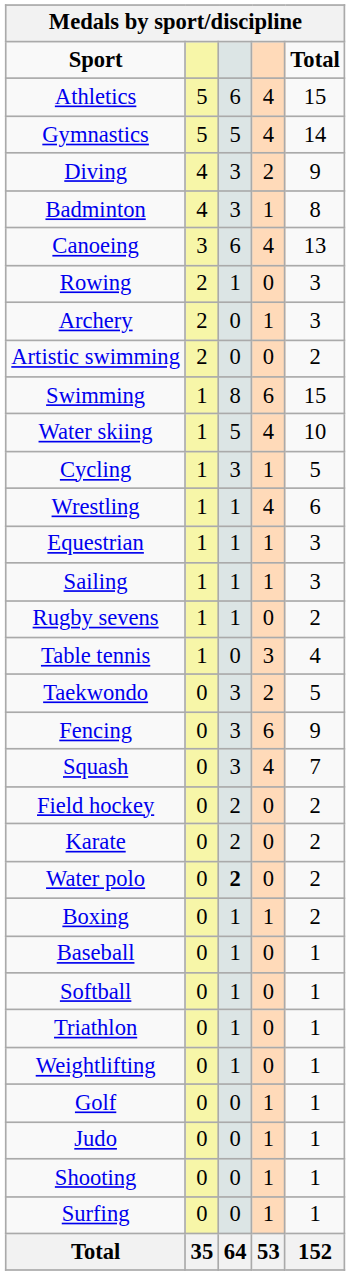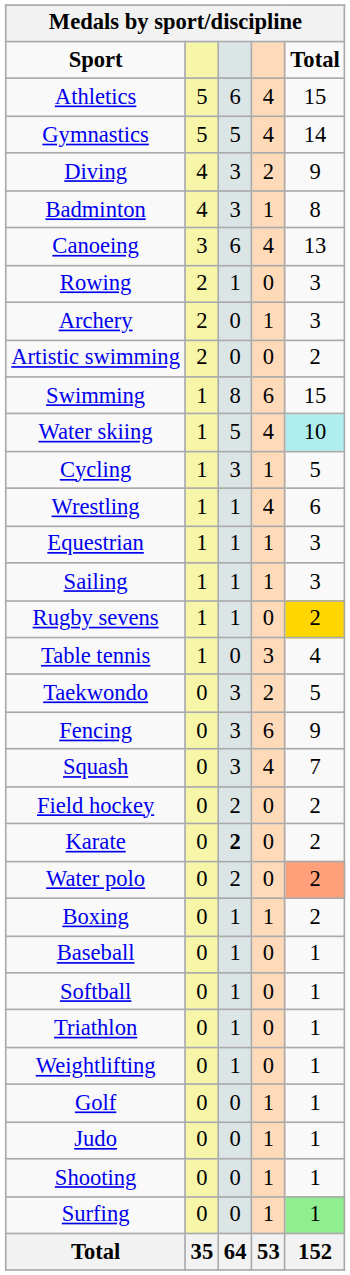(315, 432) no background -> (315, 432) paleturquoise background
(315, 618) no background -> (315, 618) gold background
(235, 842) normal -> (235, 842) bold
(235, 879) bold -> (235, 879) normal
(315, 879) no background -> (315, 879) lightsalmon background
(315, 1214) no background -> (315, 1214) lightgreen background
